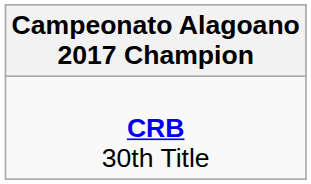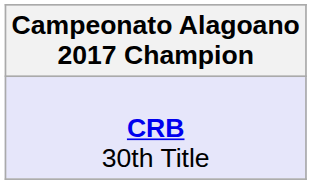(156, 142) no background -> (156, 142) lavender background
